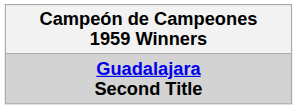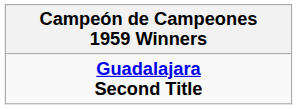(148, 78) lightgrey background -> (148, 78) no background
